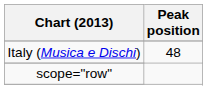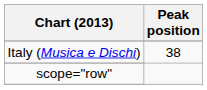(173, 52) 48 -> (173, 52) 38
